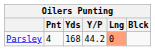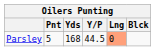(49, 39) 4 -> (49, 39) 5
(95, 39) 44.2 -> (95, 39) 44.5
